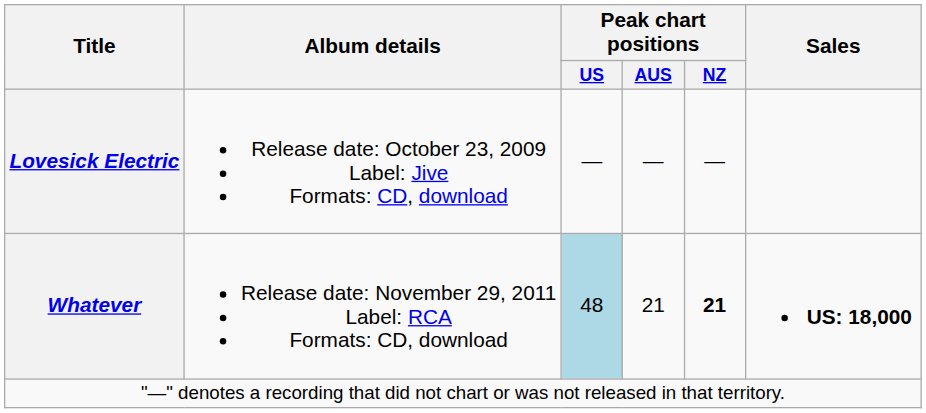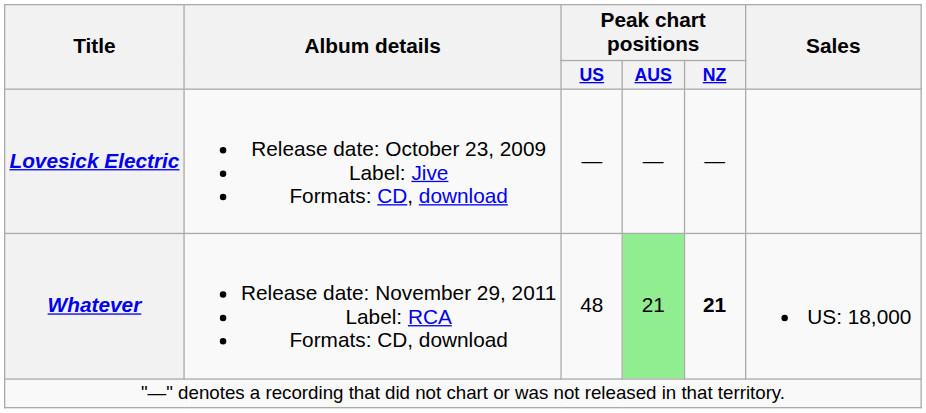(592, 305) lightblue background -> (592, 305) no background
(653, 305) no background -> (653, 305) lightgreen background
(833, 318) bold -> (833, 318) normal
